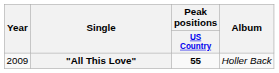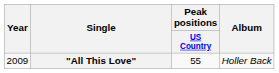(196, 60) bold -> (196, 60) normal
